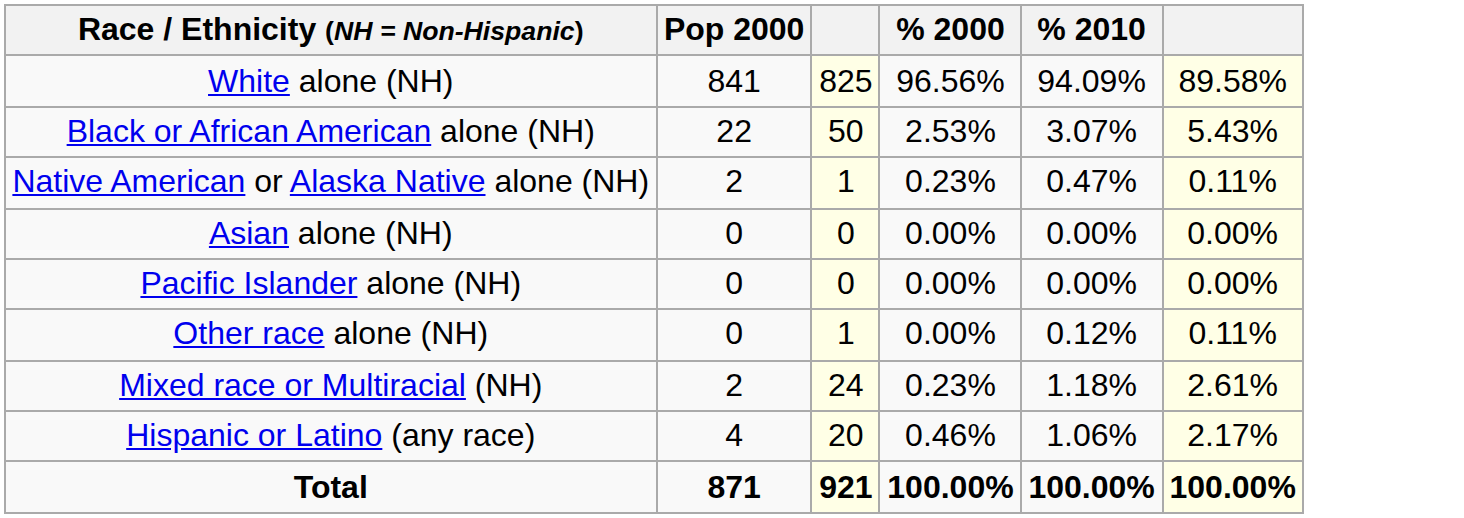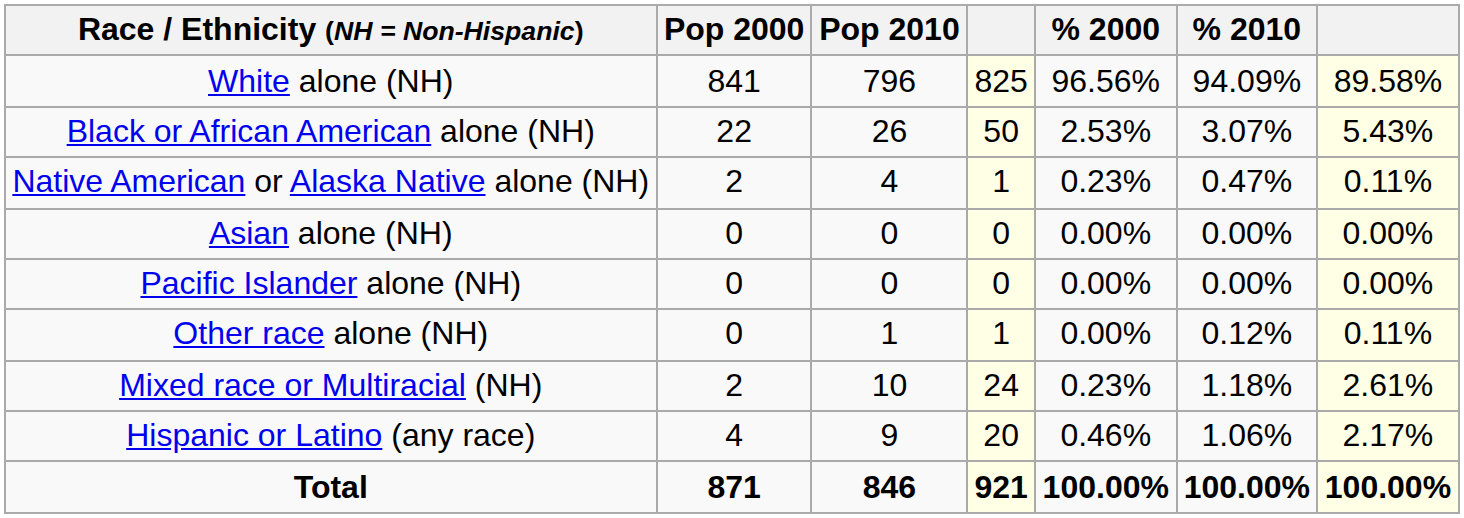+ column: (889, 29)
